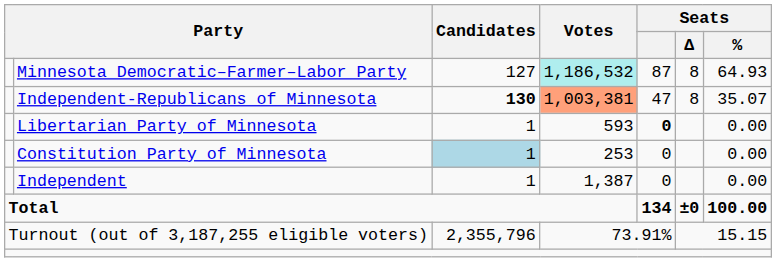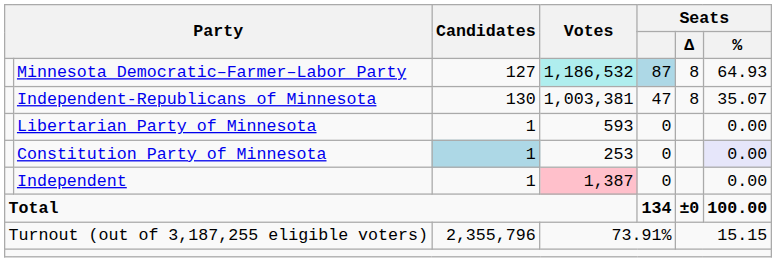(661, 72) no background -> (661, 72) lightblue background
(521, 100) bold -> (521, 100) normal
(589, 100) lightsalmon background -> (589, 100) no background
(666, 127) bold -> (666, 127) normal
(747, 154) no background -> (747, 154) lavender background
(609, 181) no background -> (609, 181) pink background
